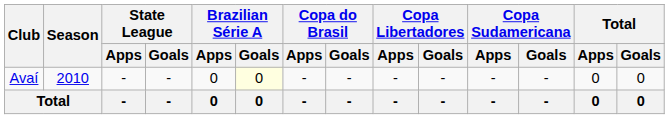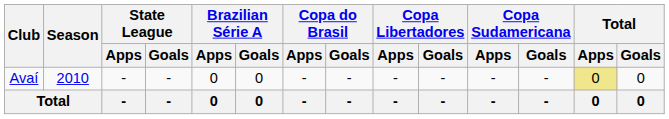(259, 78) lightyellow background -> (259, 78) no background
(596, 78) no background -> (596, 78) khaki background
